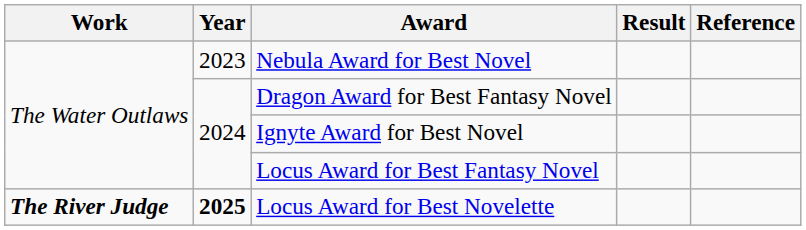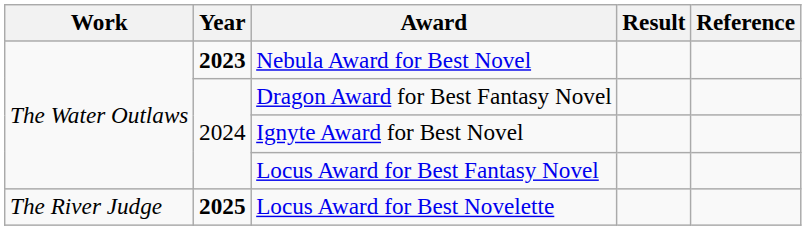(222, 59) normal -> (222, 59) bold
(89, 206) bold -> (86, 206) normal
